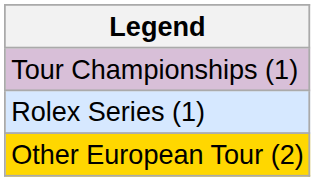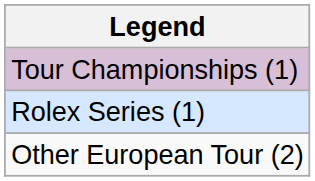(157, 155) gold background -> (157, 155) no background
